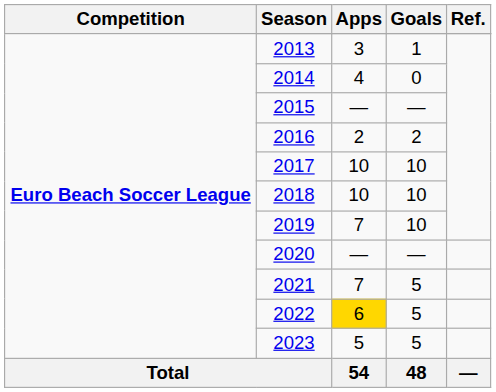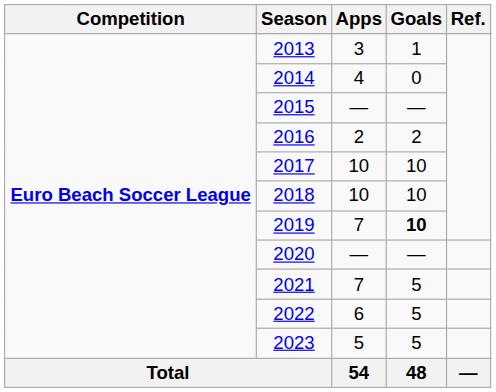(416, 225) normal -> (416, 225) bold
(359, 313) gold background -> (359, 313) no background
